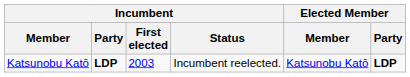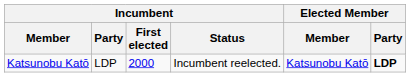(106, 63) bold -> (106, 63) normal
(141, 63) 2003 -> (141, 63) 2000
